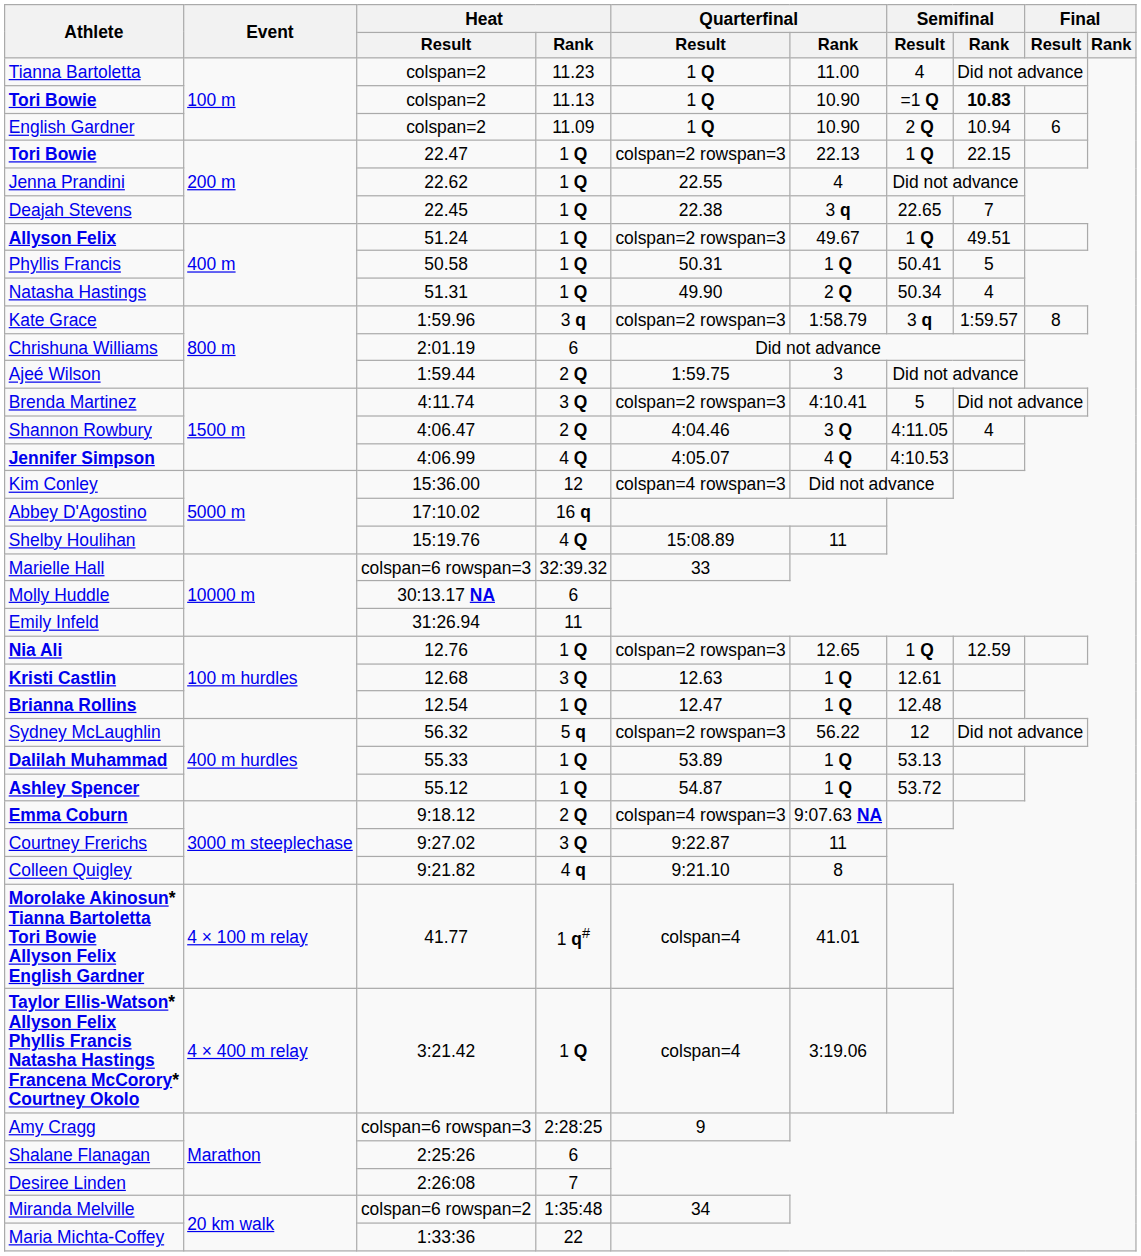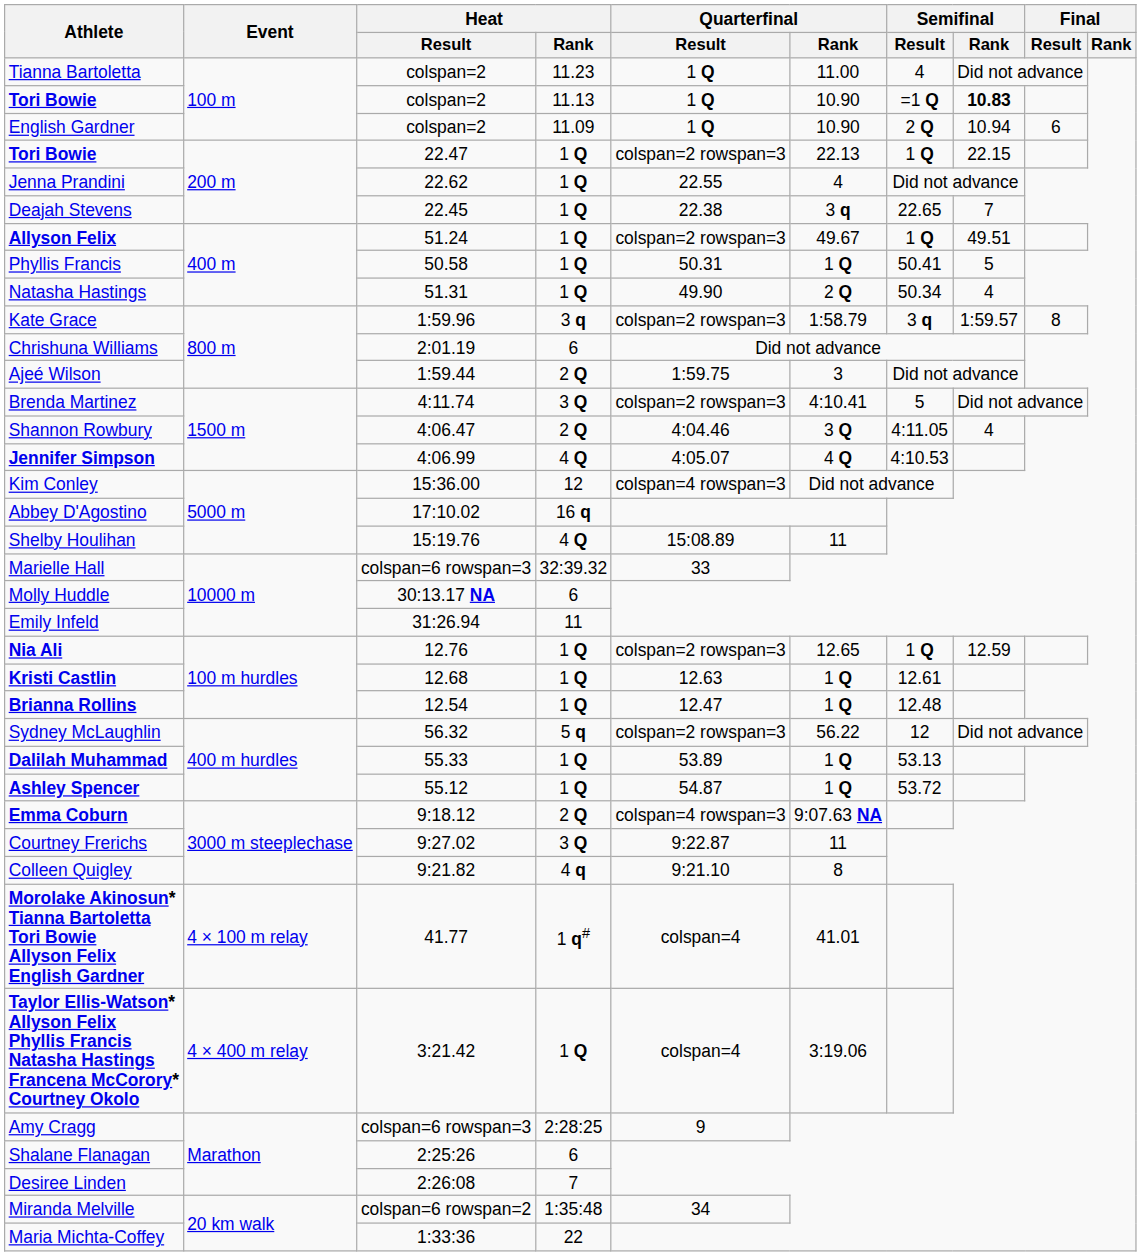(573, 678) 3 Q -> (573, 678) 1 Q
